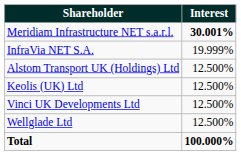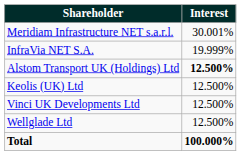(212, 31) bold -> (213, 31) normal
(213, 68) normal -> (212, 68) bold
